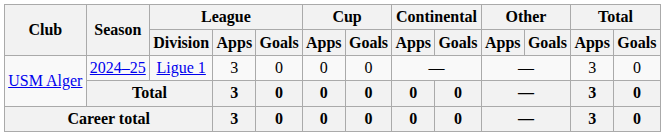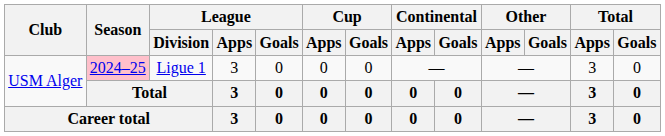(118, 67) no background -> (118, 67) pink background
